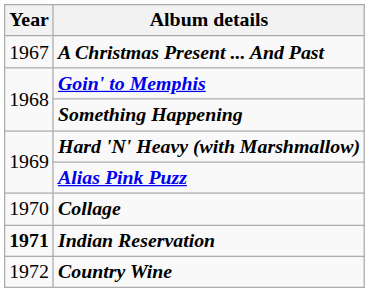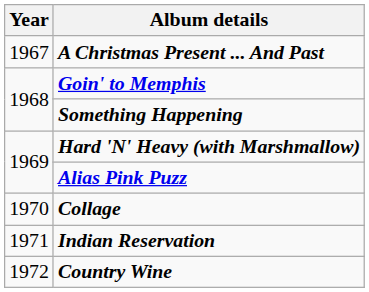(29, 240) bold -> (29, 240) normal
